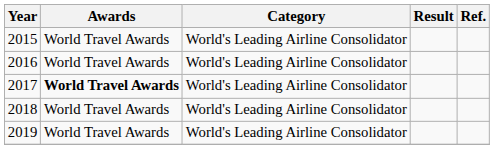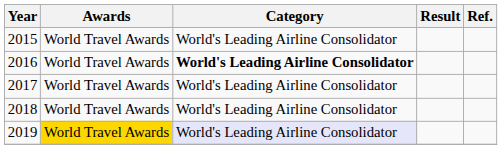(296, 62) normal -> (295, 62) bold
(112, 86) bold -> (107, 86) normal
(107, 132) no background -> (107, 132) gold background
(296, 132) no background -> (286, 132) lavender background
